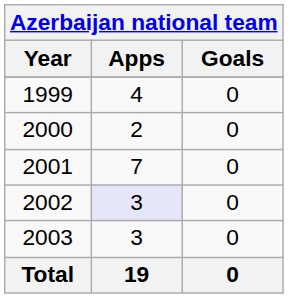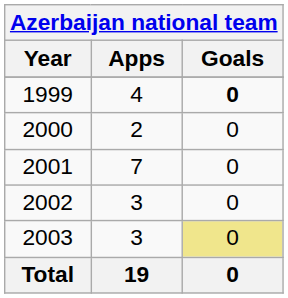(233, 94) normal -> (233, 94) bold
(137, 202) lavender background -> (137, 202) no background
(233, 238) no background -> (233, 238) khaki background
